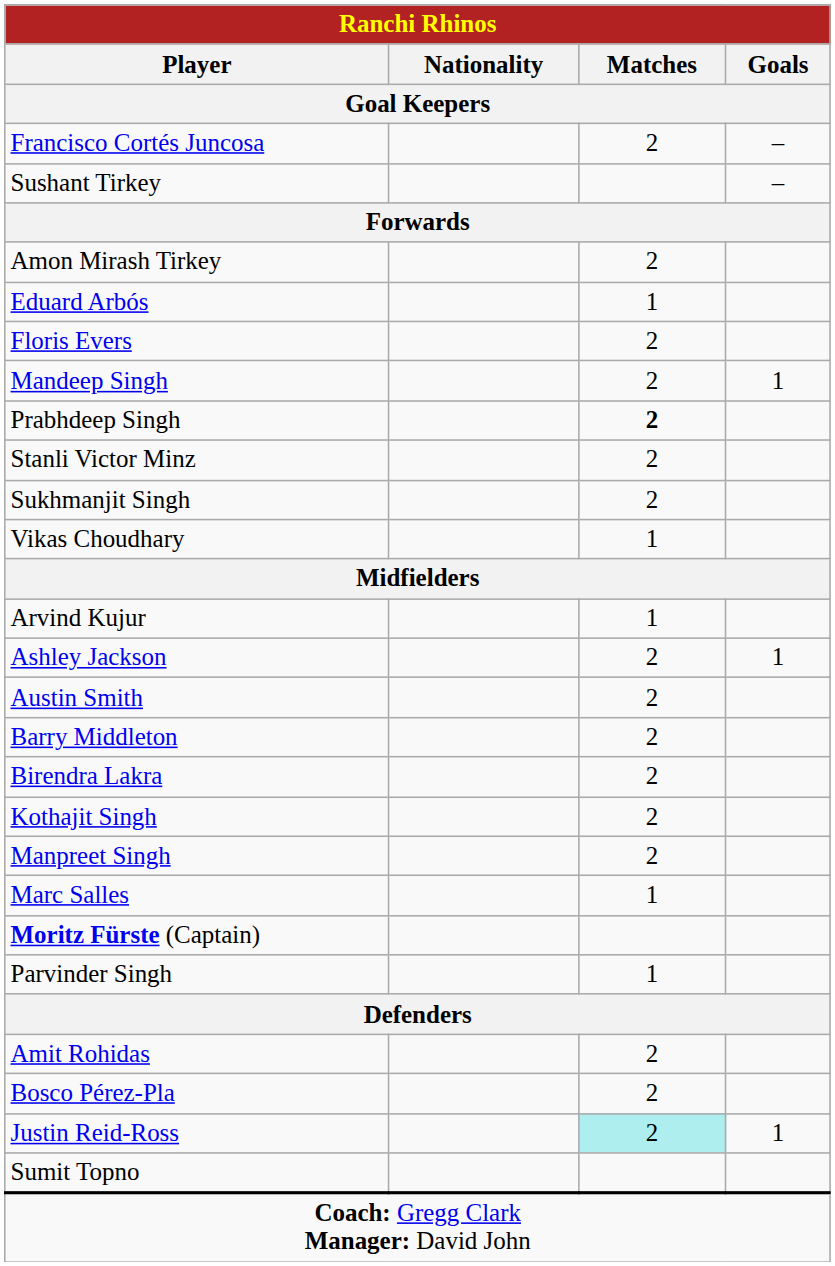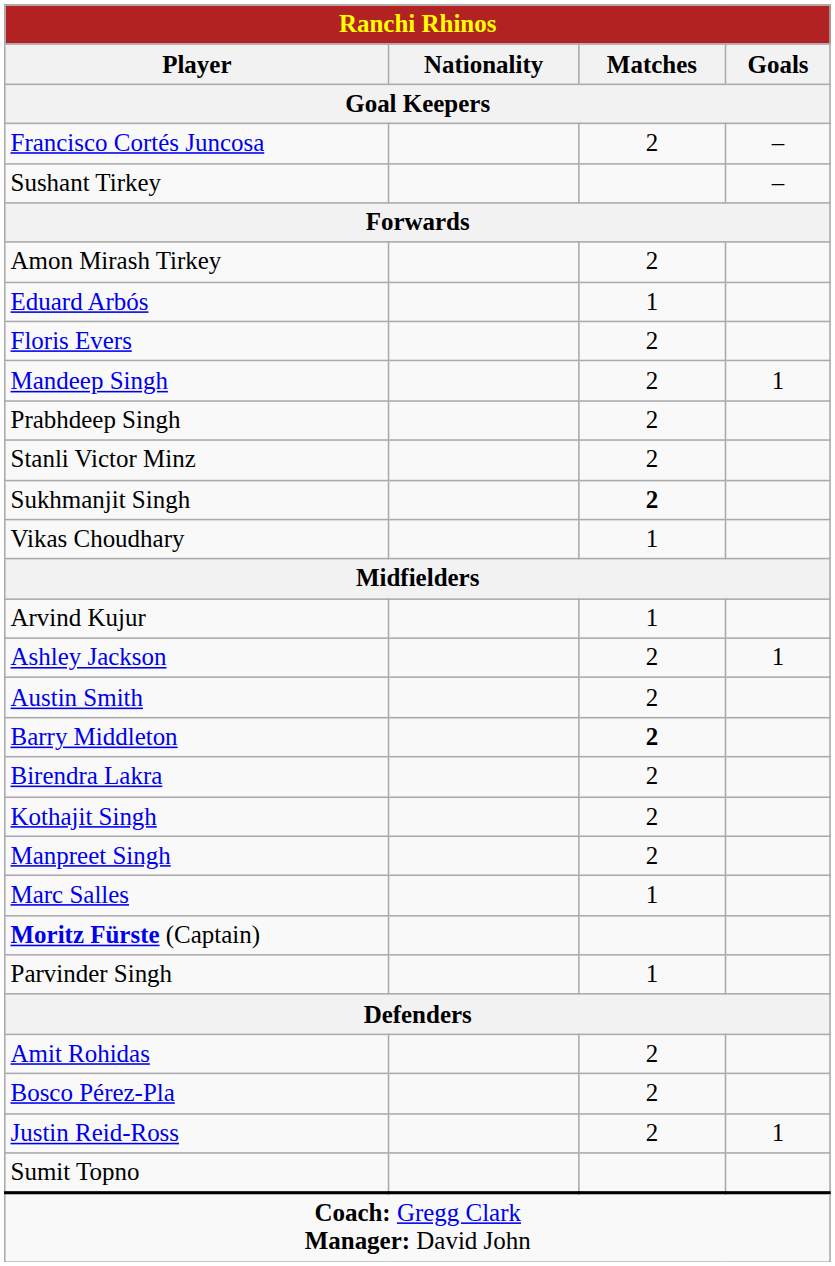(652, 420) bold -> (652, 420) normal
(652, 499) normal -> (652, 499) bold
(652, 736) normal -> (652, 736) bold
(652, 1132) paleturquoise background -> (652, 1132) no background
